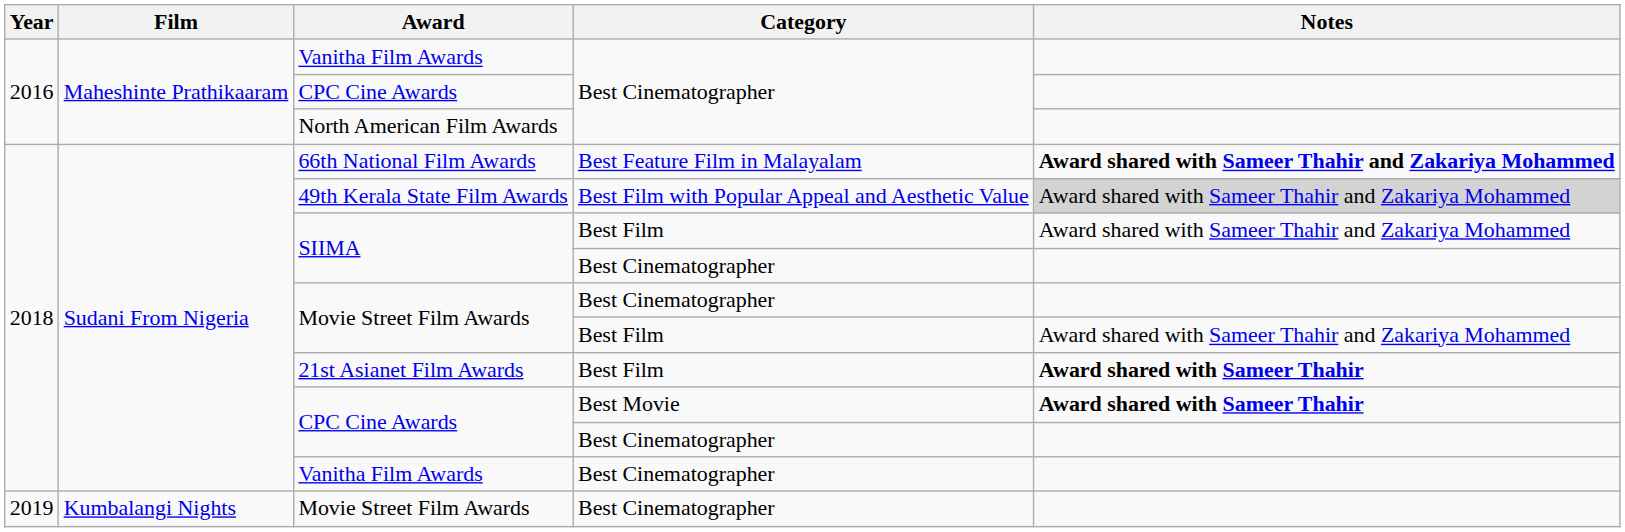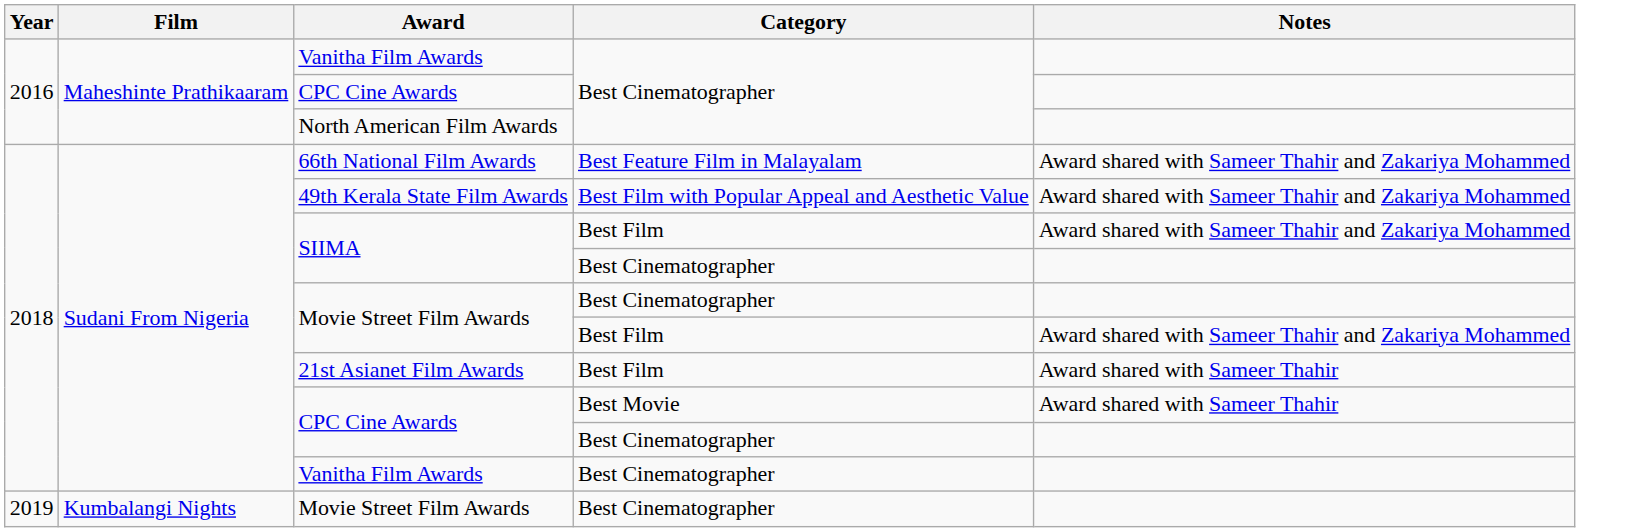(1327, 160) bold -> (1305, 160) normal
(1305, 195) lightgrey background -> (1305, 195) no background
(1201, 369) bold -> (1189, 369) normal
(1201, 404) bold -> (1189, 404) normal
